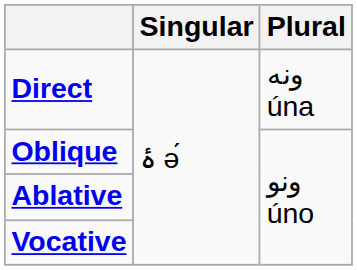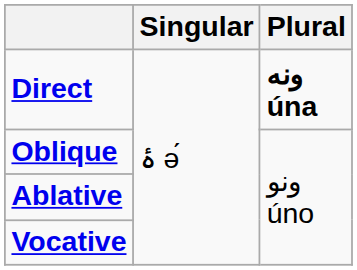(290, 90) normal -> (292, 90) bold
